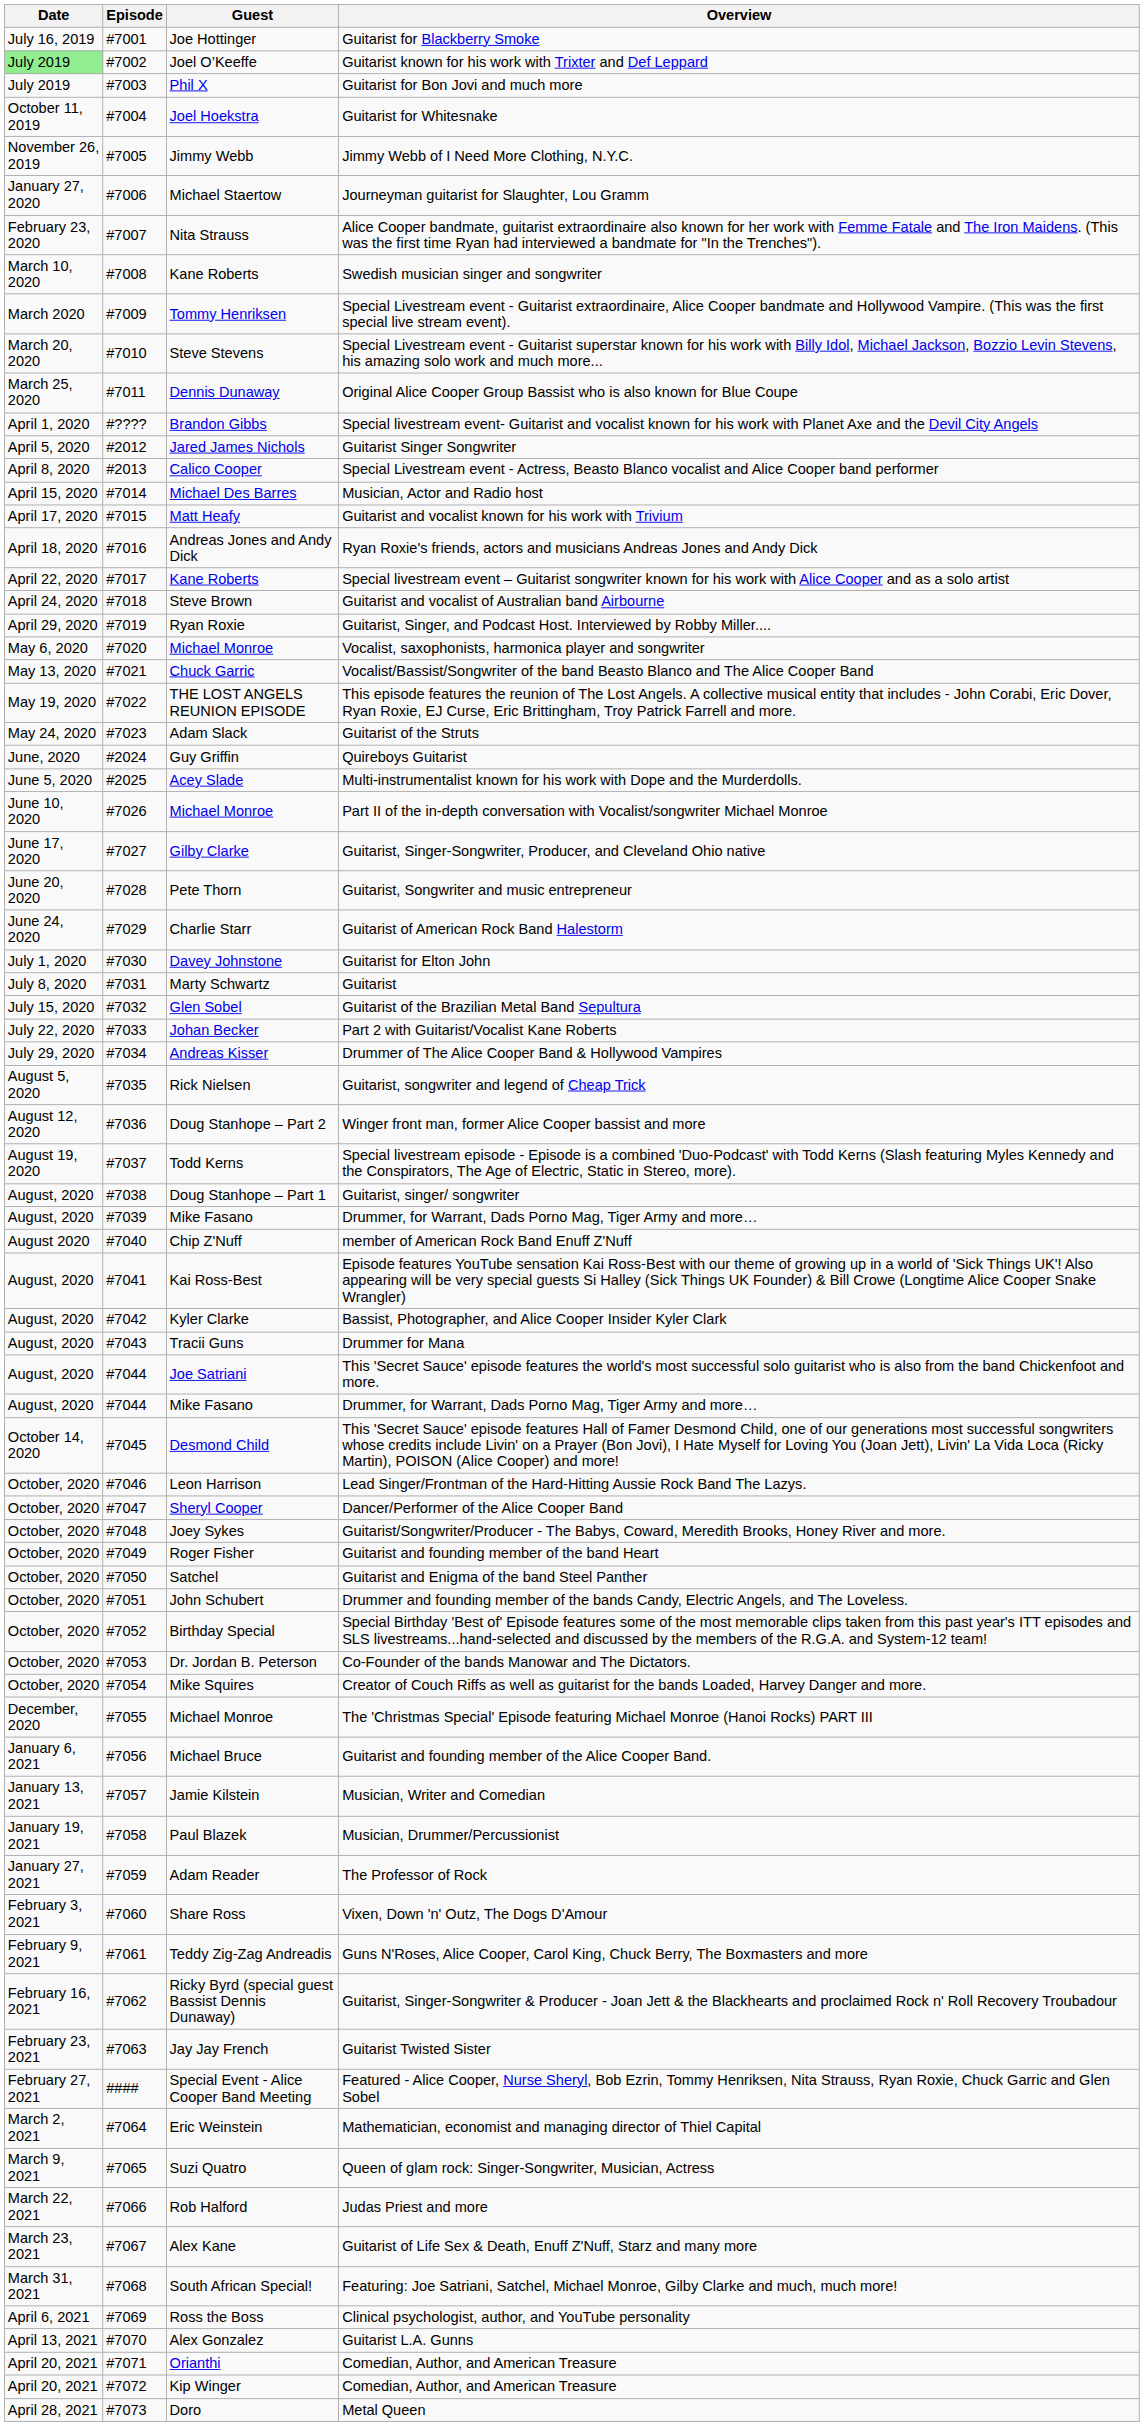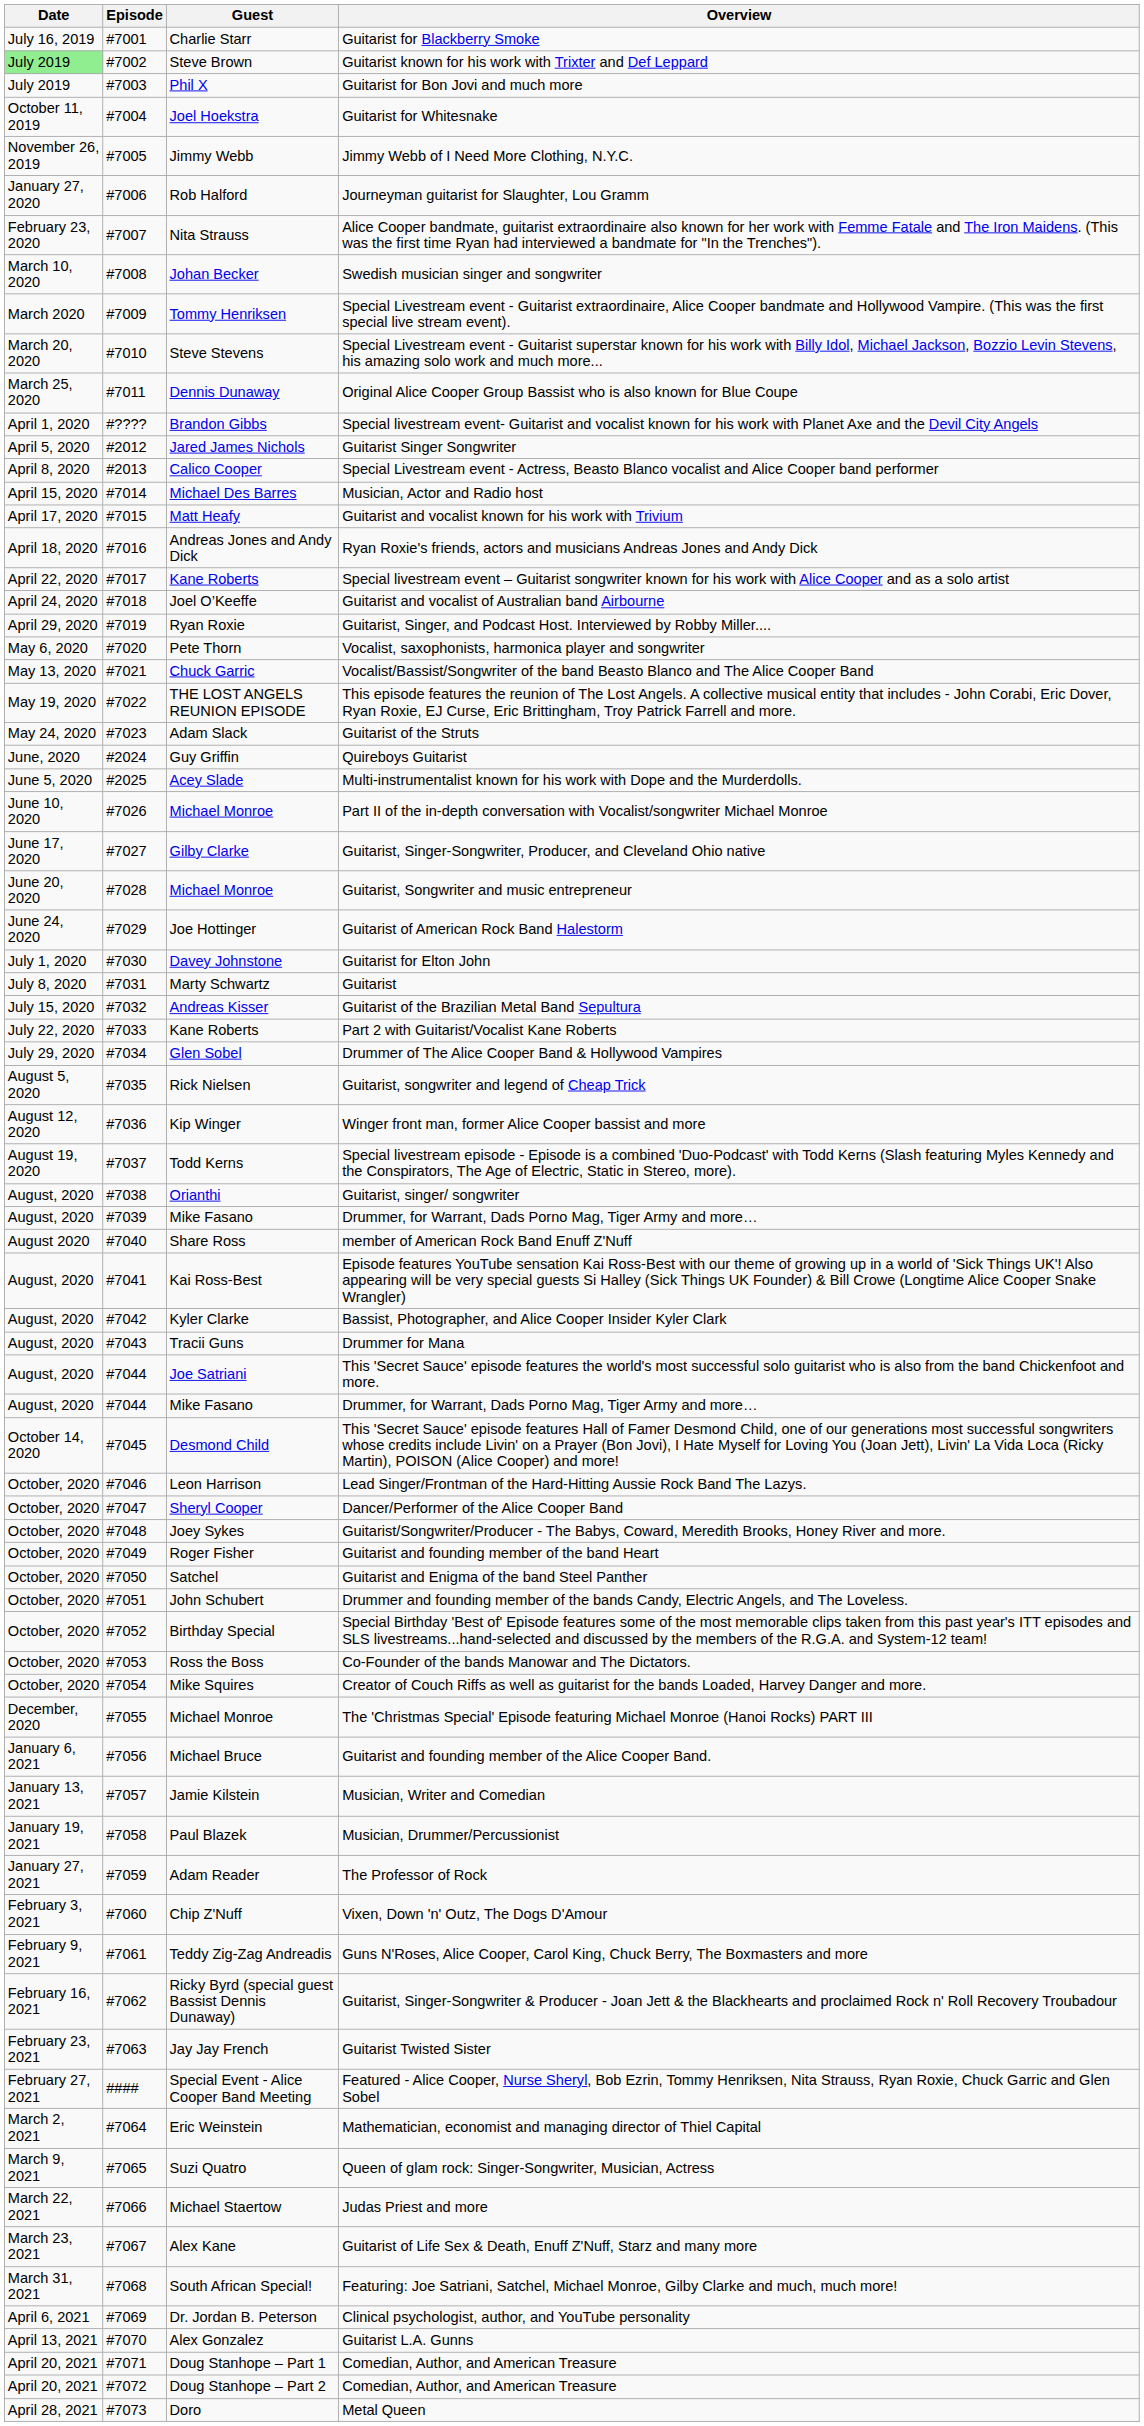(213, 39) Joe Hottinger -> (210, 39) Charlie Starr
(213, 62) Joel O’Keeffe -> (211, 62) Steve Brown
(225, 195) Michael Staertow -> (208, 195) Rob Halford
(214, 274) Kane Roberts -> (214, 274) Johan Becker
(211, 602) Steve Brown -> (213, 602) Joel O’Keeffe
(221, 648) Michael Monroe -> (205, 648) Pete Thorn
(205, 890) Pete Thorn -> (221, 890) Michael Monroe
(210, 929) Charlie Starr -> (213, 929) Joe Hottinger
(206, 1007) Glen Sobel -> (219, 1007) Andreas Kisser
(214, 1030) Johan Becker -> (214, 1030) Kane Roberts
(219, 1053) Andreas Kisser -> (206, 1053) Glen Sobel
(248, 1124) Doug Stanhope – Part 2 -> (205, 1124) Kip Winger
(248, 1195) Doug Stanhope – Part 1 -> (195, 1195) Orianthi
(206, 1241) Chip Z'Nuff -> (208, 1241) Share Ross
(243, 1662) Dr. Jordan B. Peterson -> (217, 1662) Ross the Boss
(208, 1914) Share Ross -> (206, 1914) Chip Z'Nuff
(208, 2207) Rob Halford -> (225, 2207) Michael Staertow
(217, 2317) Ross the Boss -> (243, 2317) Dr. Jordan B. Peterson
(195, 2363) Orianthi -> (248, 2363) Doug Stanhope – Part 1
(205, 2386) Kip Winger -> (248, 2386) Doug Stanhope – Part 2
